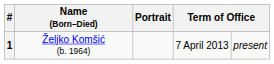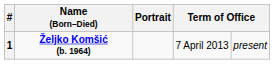(74, 45) normal -> (74, 45) bold
